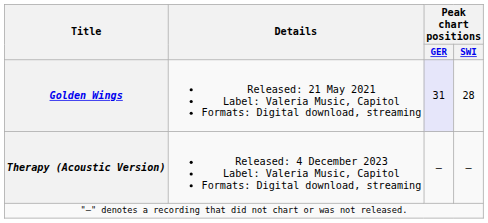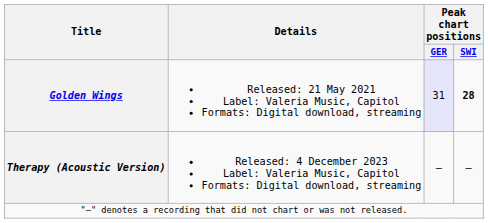(469, 96) normal -> (469, 96) bold
